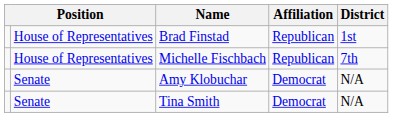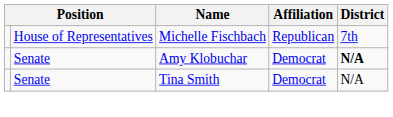- row: (194, 36)
(352, 79) normal -> (352, 58) bold
